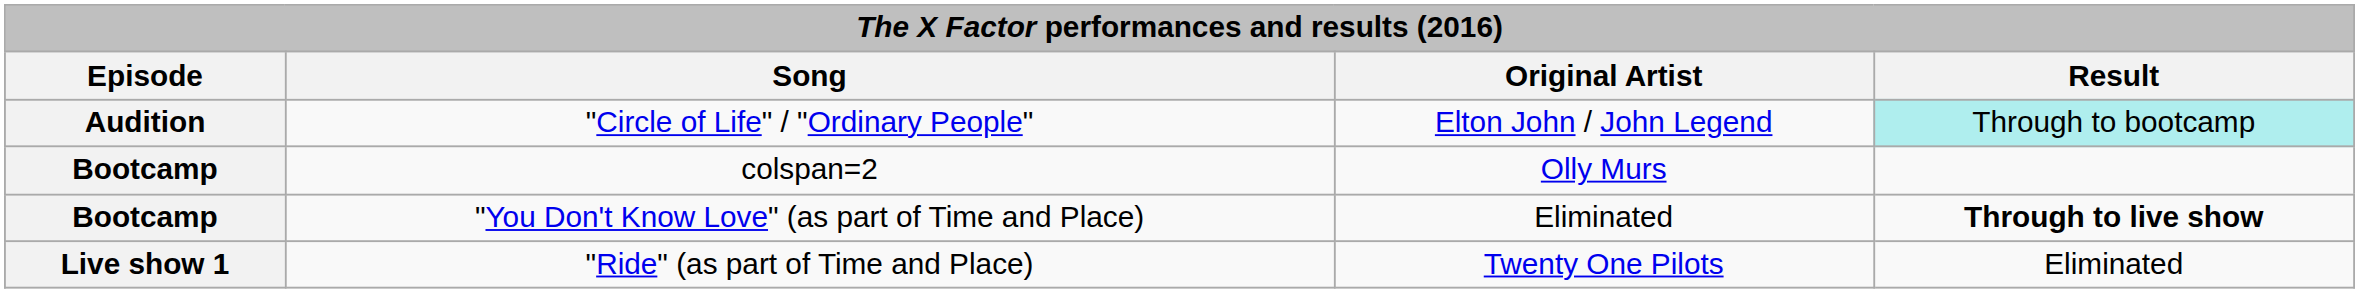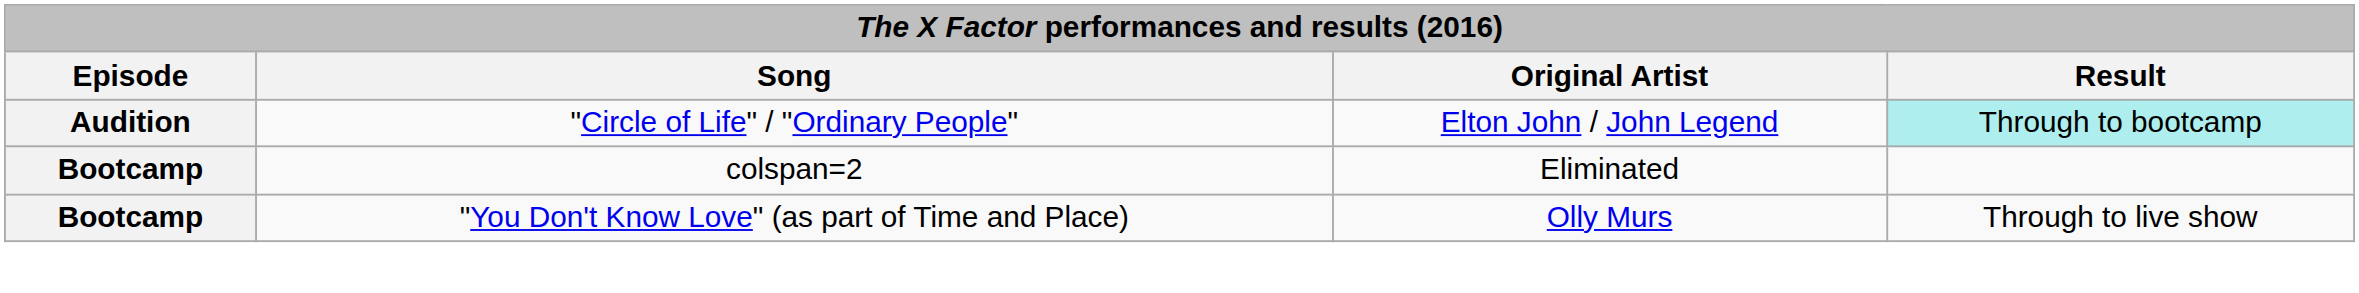(1604, 169) Olly Murs -> (1610, 169) Eliminated
(1604, 216) Eliminated -> (1610, 216) Olly Murs
(2114, 216) bold -> (2120, 216) normal
- row: (810, 264)
